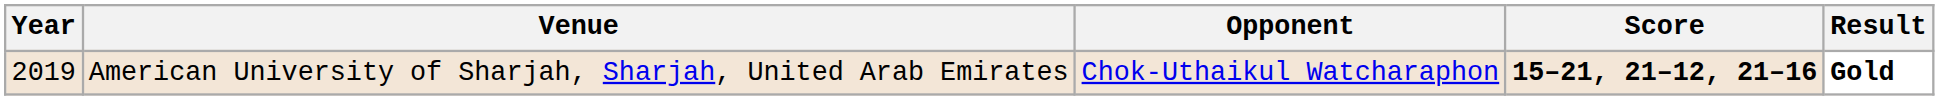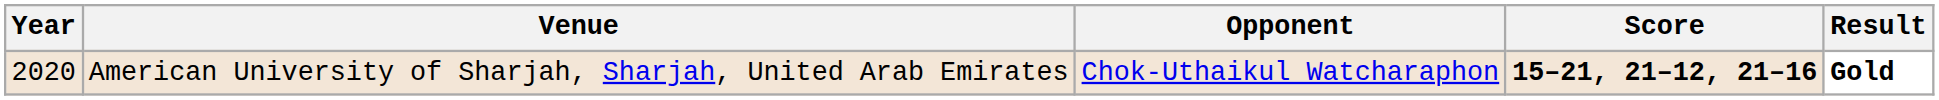(44, 72) 2019 -> (44, 72) 2020
